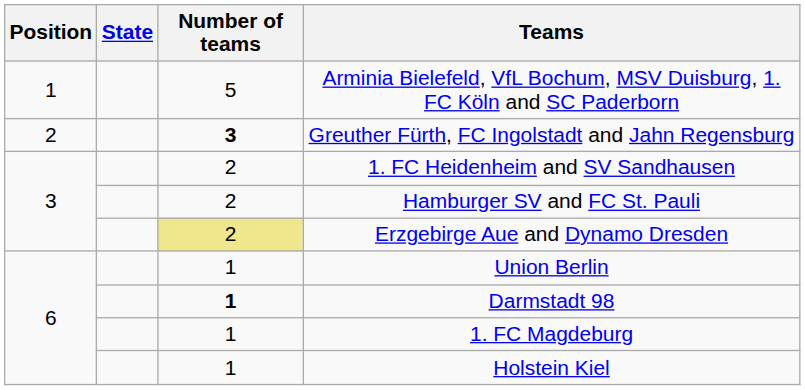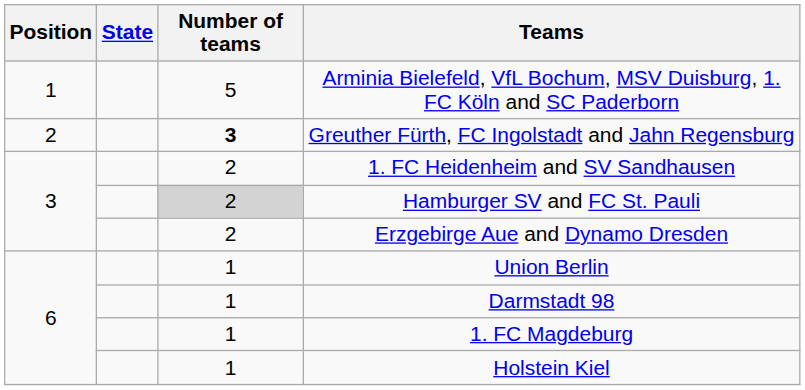(231, 201) no background -> (231, 201) lightgrey background
(231, 234) khaki background -> (231, 234) no background
(231, 300) bold -> (231, 300) normal
